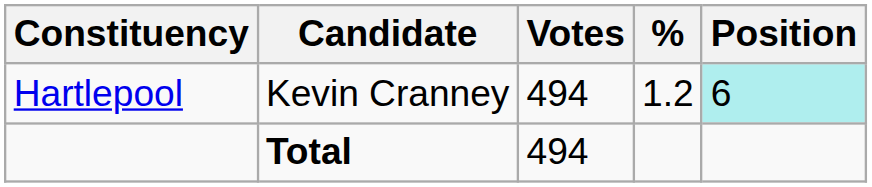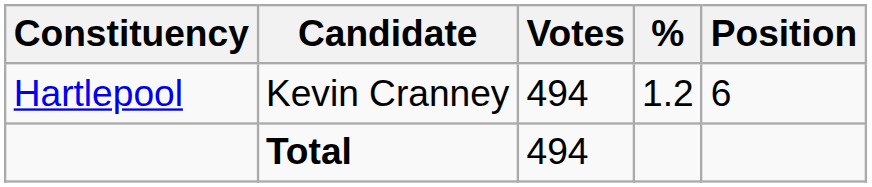(721, 92) paleturquoise background -> (721, 92) no background
